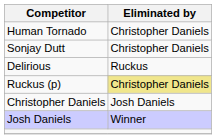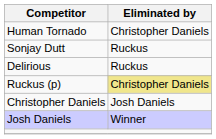(160, 48) Christopher Daniels -> (129, 48) Ruckus
